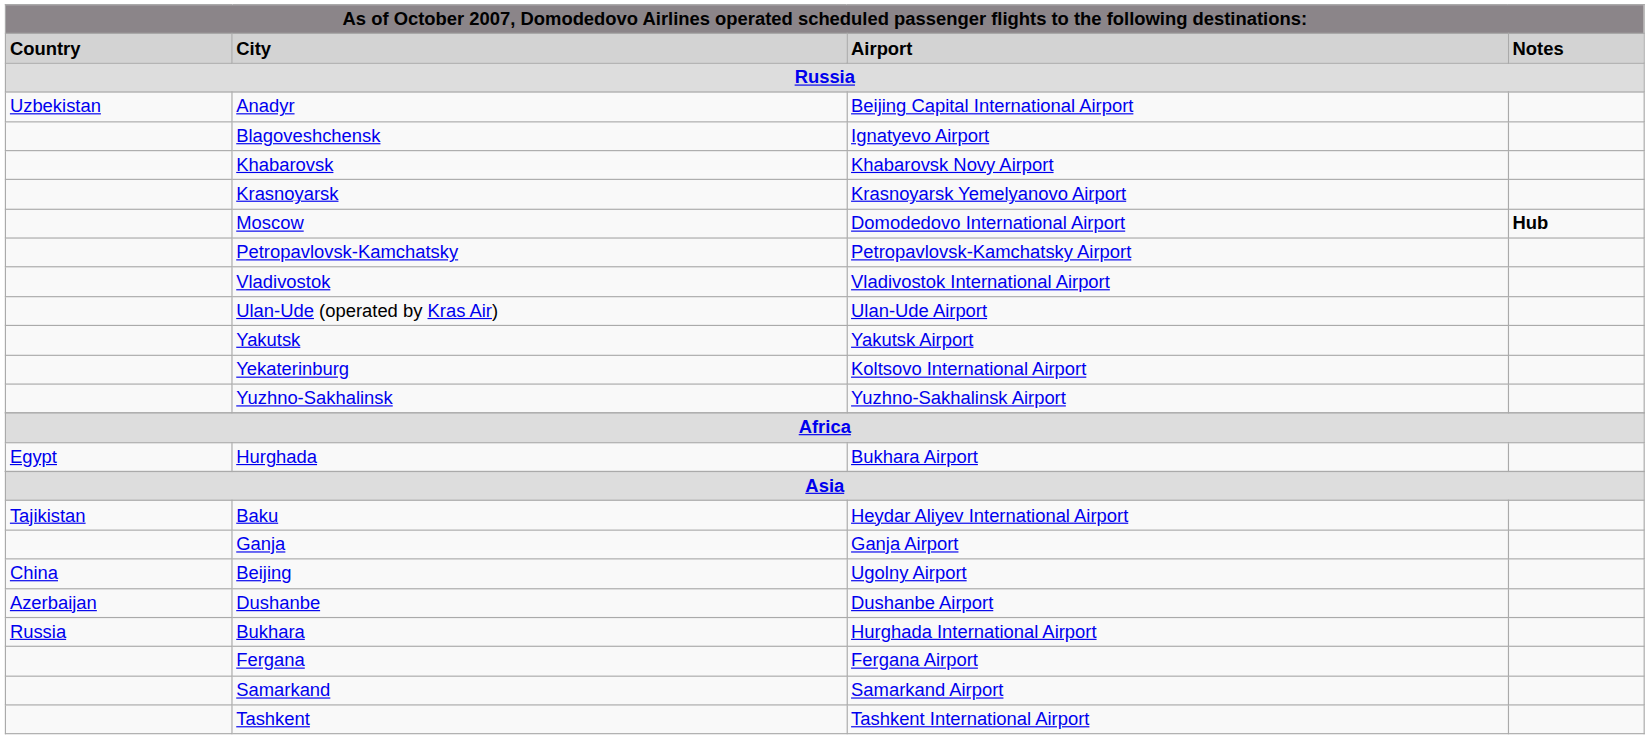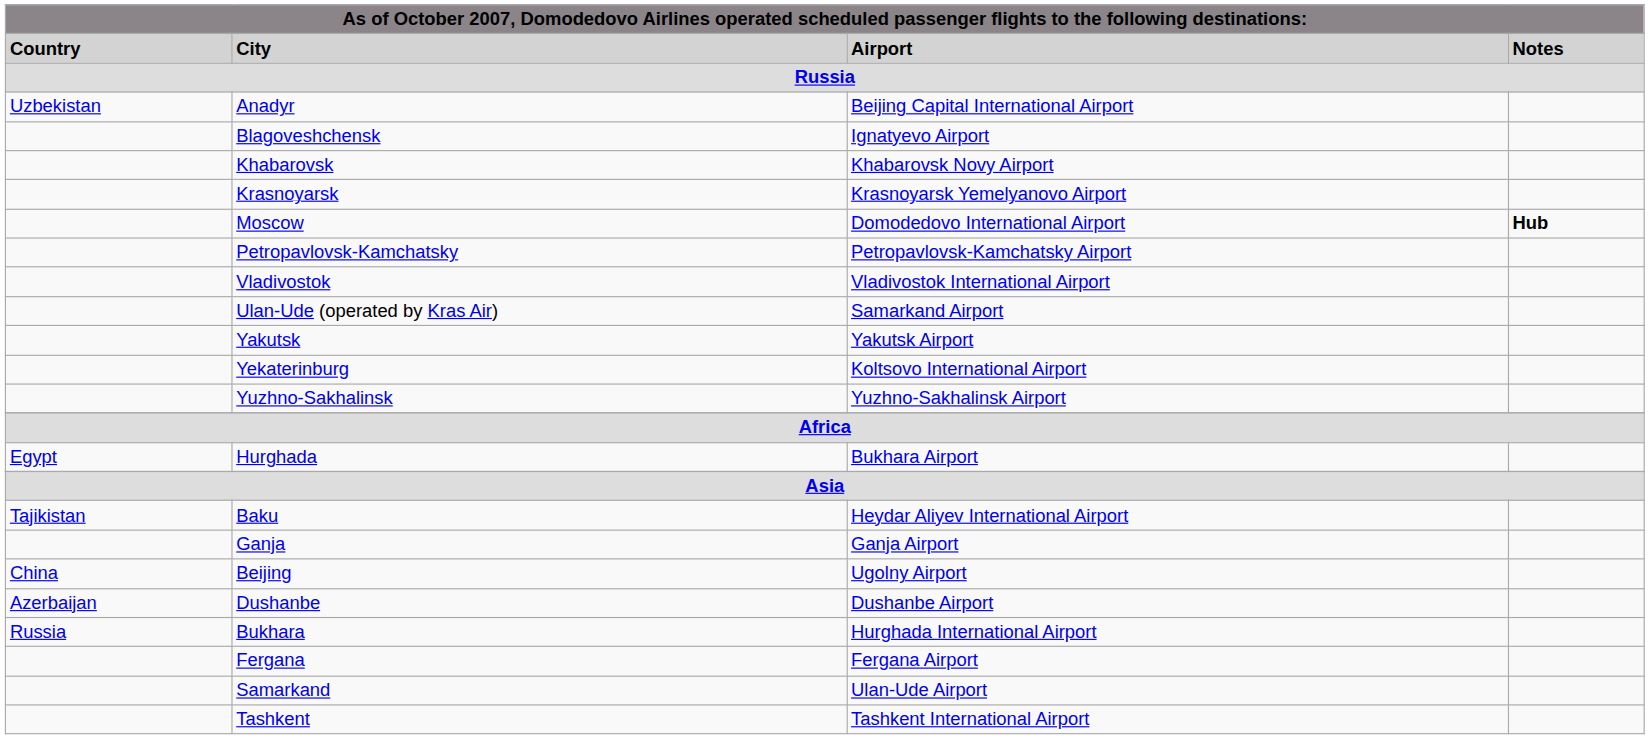(919, 310) Ulan-Ude Airport -> (927, 310) Samarkand Airport
(927, 690) Samarkand Airport -> (919, 690) Ulan-Ude Airport
